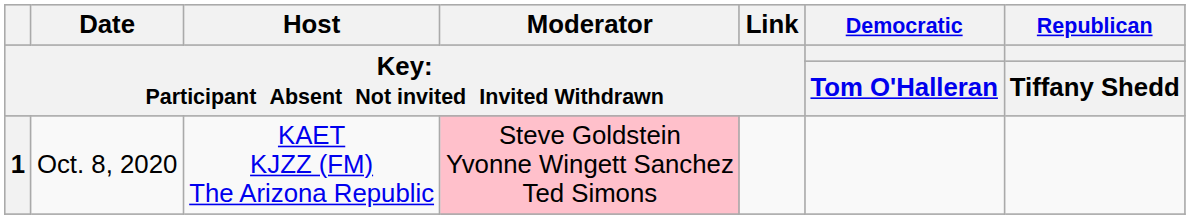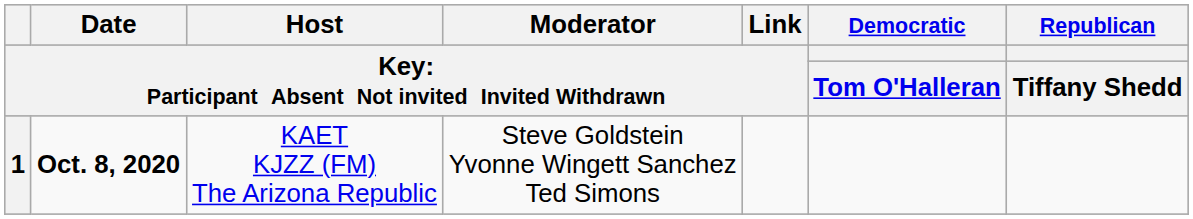(107, 164) normal -> (109, 164) bold
(590, 164) pink background -> (593, 164) no background
